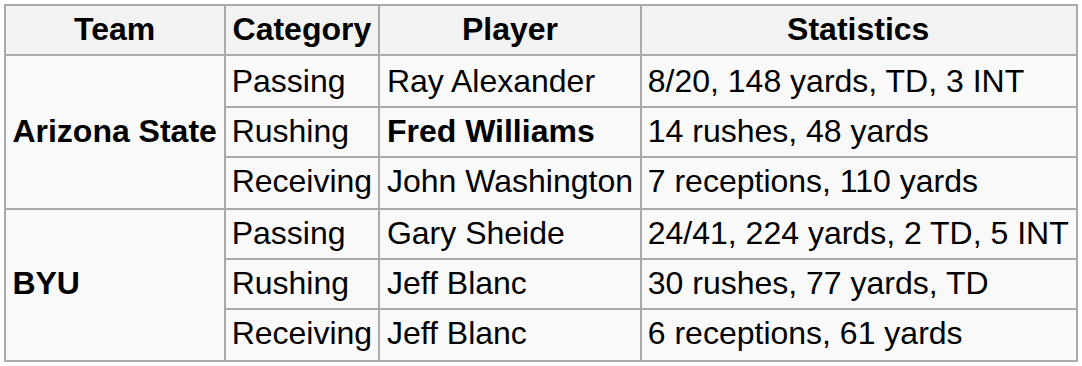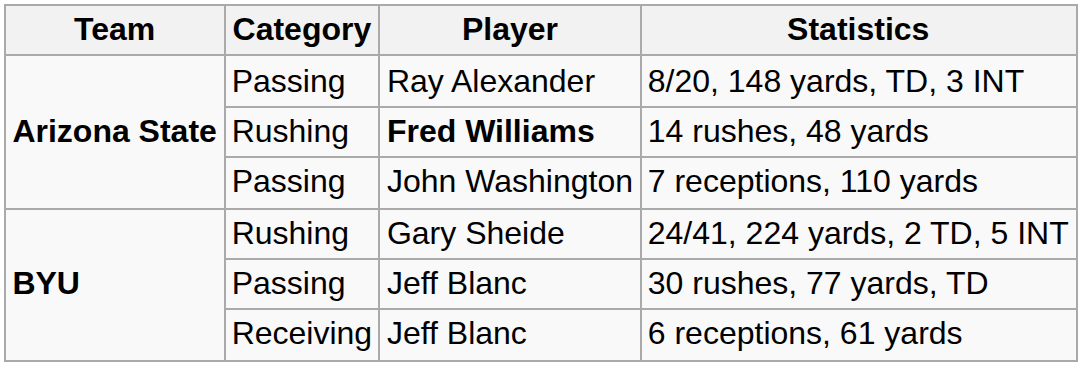(302, 182) Receiving -> (289, 182) Passing
(289, 232) Passing -> (290, 232) Rushing
(290, 283) Rushing -> (289, 283) Passing
